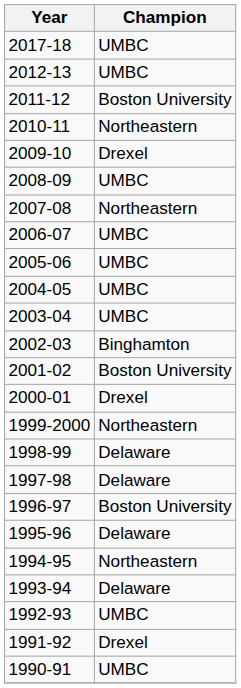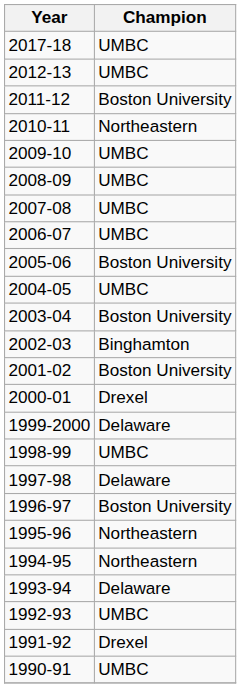(123, 153) Drexel -> (123, 153) UMBC
(148, 208) Northeastern -> (123, 208) UMBC
(123, 262) UMBC -> (165, 262) Boston University
(123, 316) UMBC -> (165, 316) Boston University
(148, 425) Northeastern -> (134, 425) Delaware
(134, 452) Delaware -> (123, 452) UMBC
(134, 533) Delaware -> (148, 533) Northeastern
